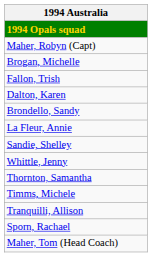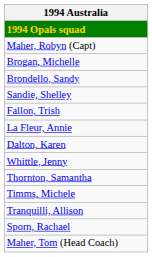(33, 78) Fallon, Trish -> (43, 78) Brondello, Sandy
(36, 95) Dalton, Karen -> (39, 95) Sandie, Shelley
(43, 111) Brondello, Sandy -> (33, 111) Fallon, Trish
(39, 144) Sandie, Shelley -> (36, 144) Dalton, Karen
